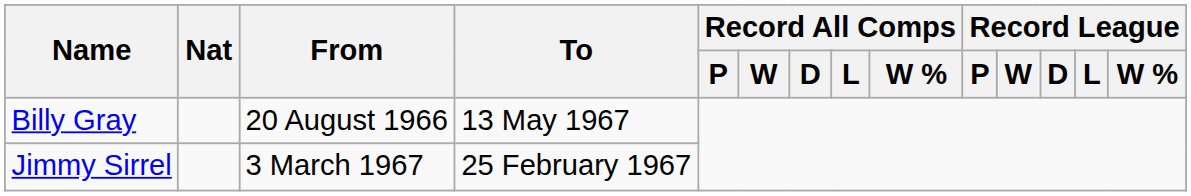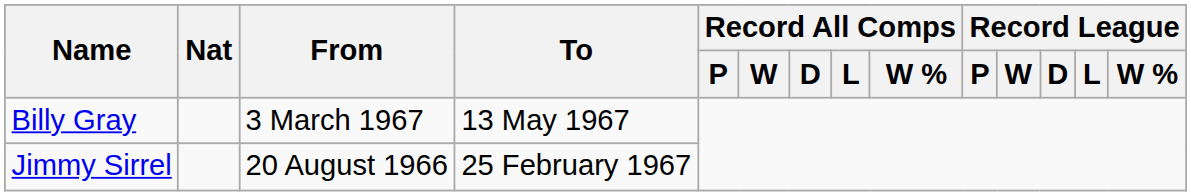(347, 119) 20 August 1966 -> (335, 119) 3 March 1967
(335, 166) 3 March 1967 -> (347, 166) 20 August 1966
